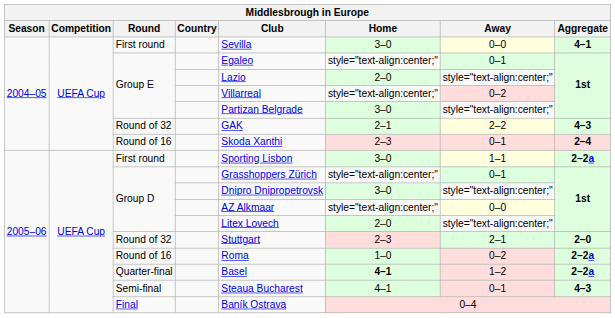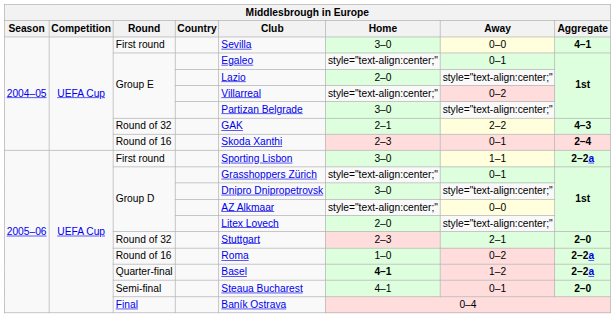(583, 288) 4–3 -> (583, 288) 2–0
